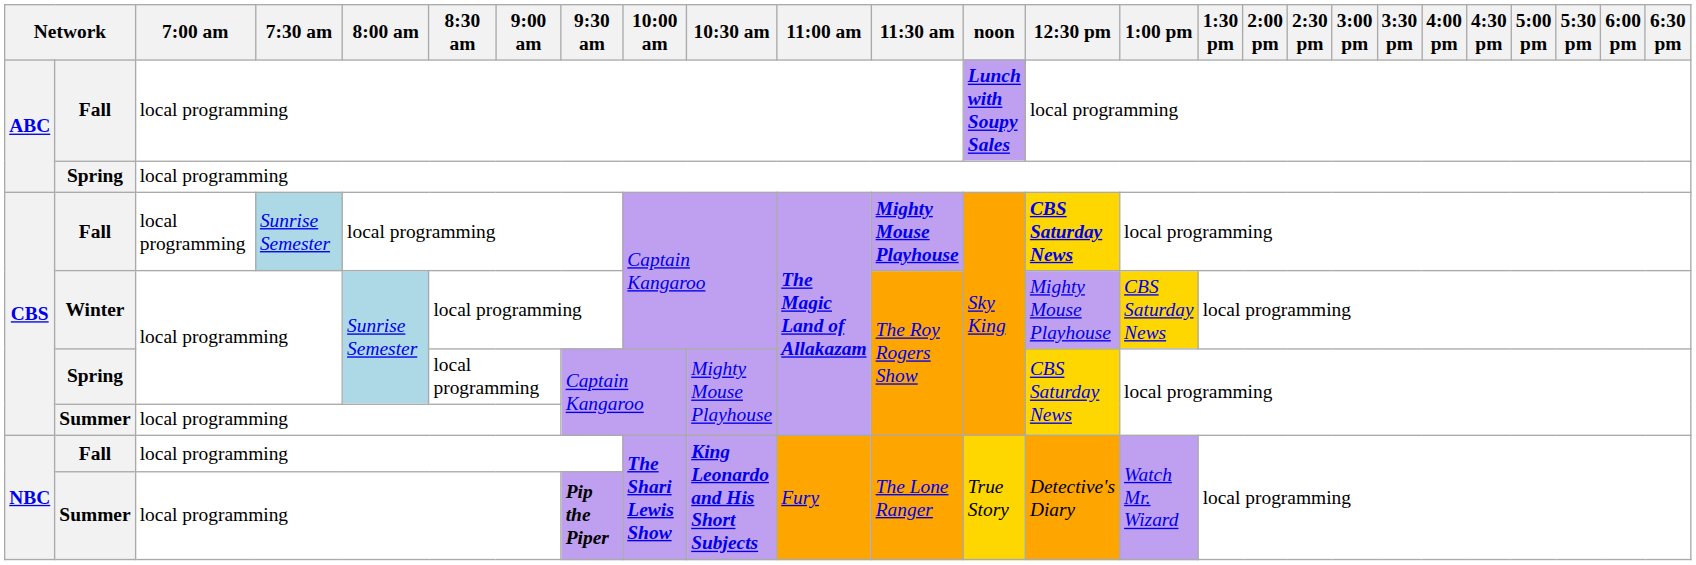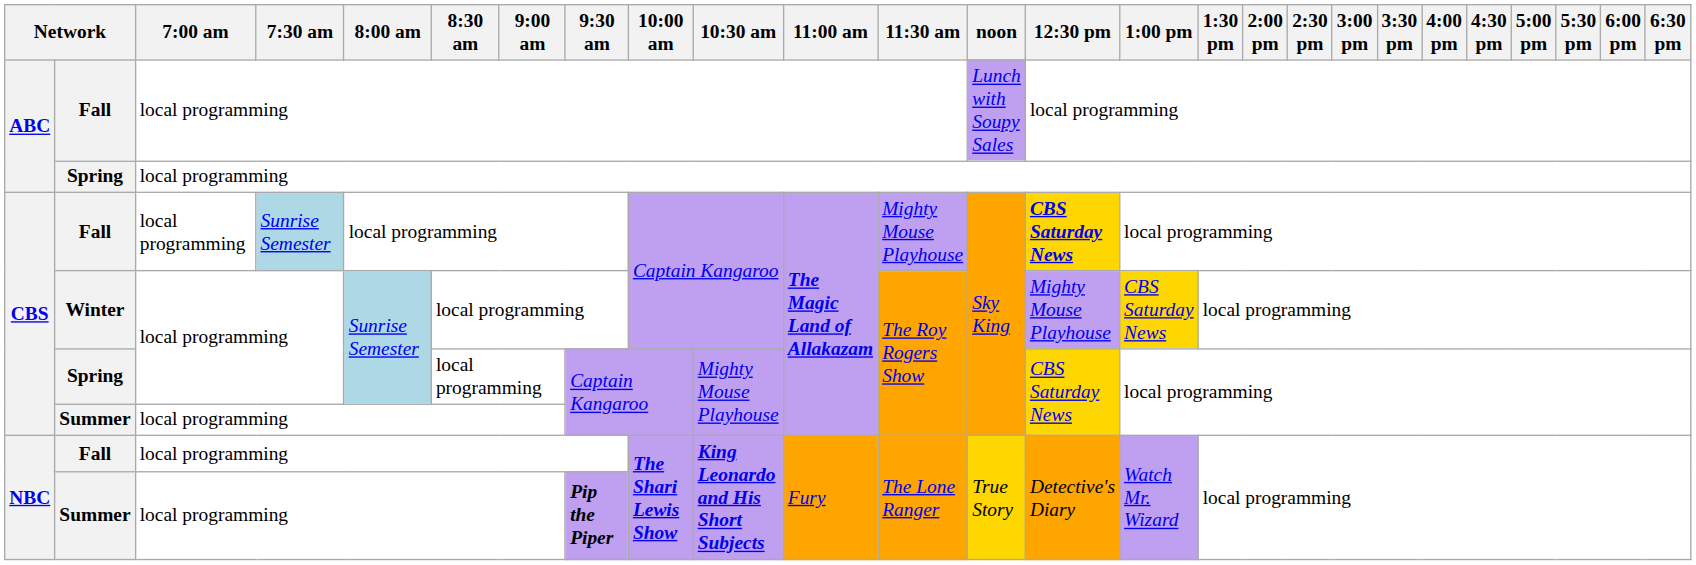(994, 110) bold -> (997, 110) normal
(917, 231) bold -> (923, 231) normal
